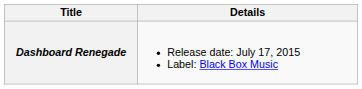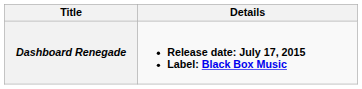(248, 59) normal -> (248, 59) bold
